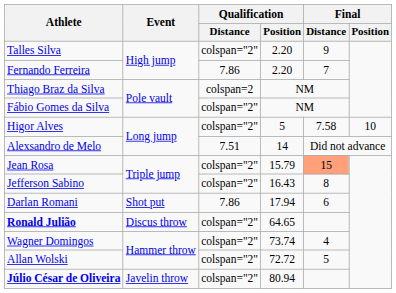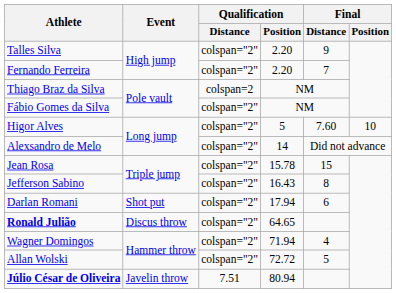(230, 70) 7.86 -> (230, 70) colspan="2"
(326, 127) 7.58 -> (326, 127) 7.60
(230, 146) 7.51 -> (230, 146) colspan="2"
(282, 165) 15.79 -> (282, 165) 15.78
(326, 165) lightsalmon background -> (326, 165) no background
(230, 203) 7.86 -> (230, 203) colspan="2"
(282, 241) 73.74 -> (282, 241) 71.94
(230, 279) colspan="2" -> (230, 279) 7.51
